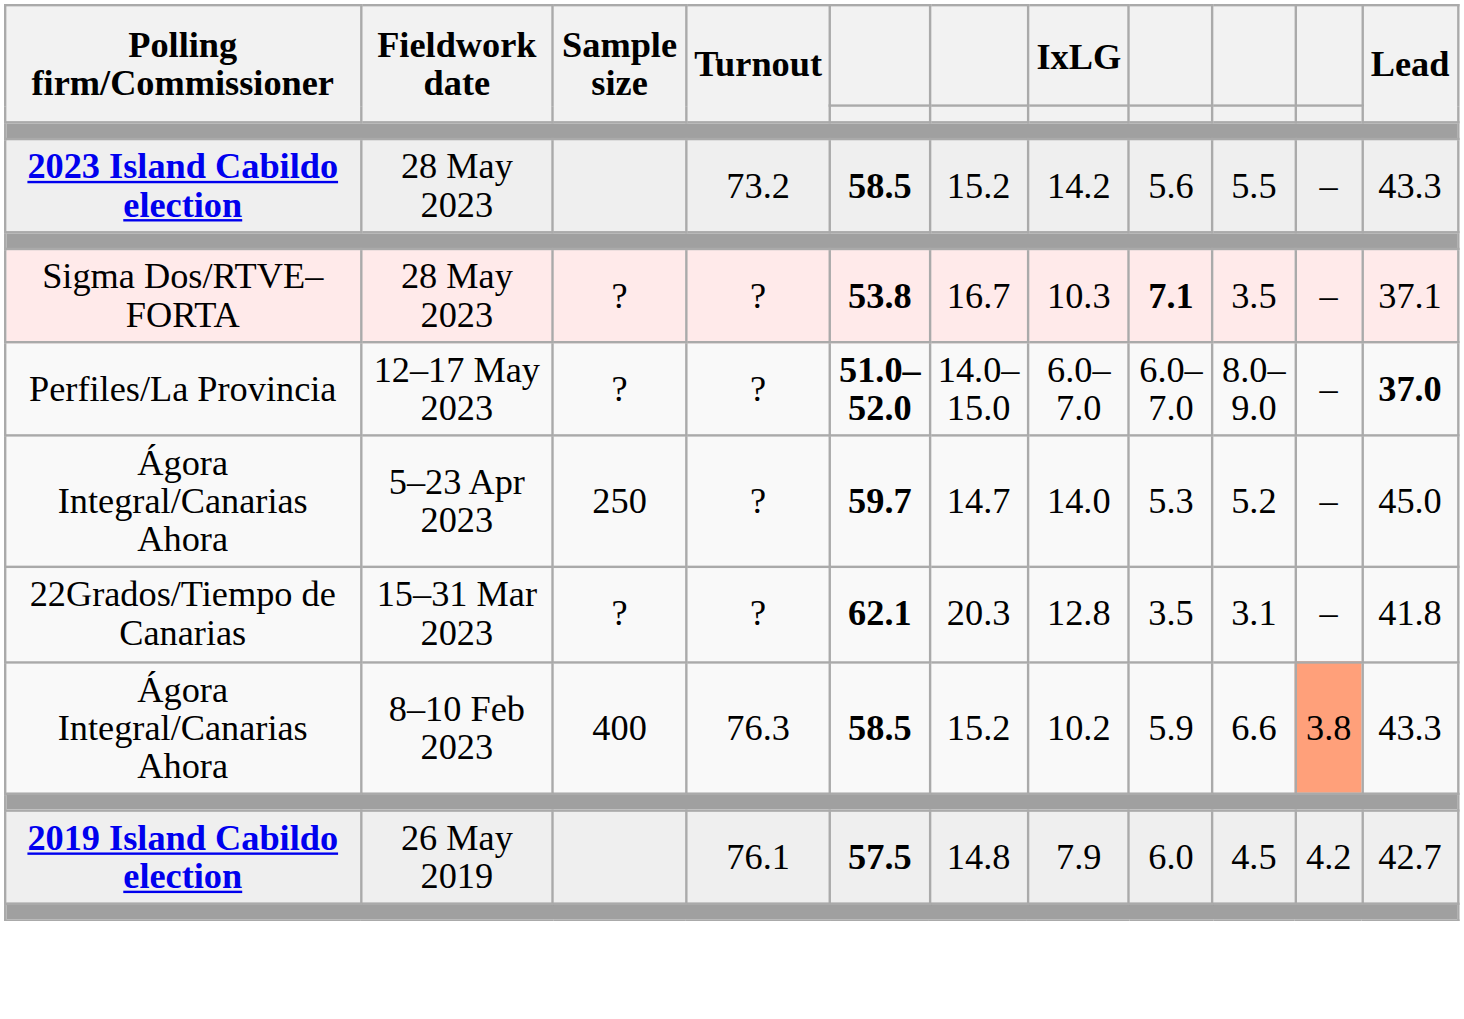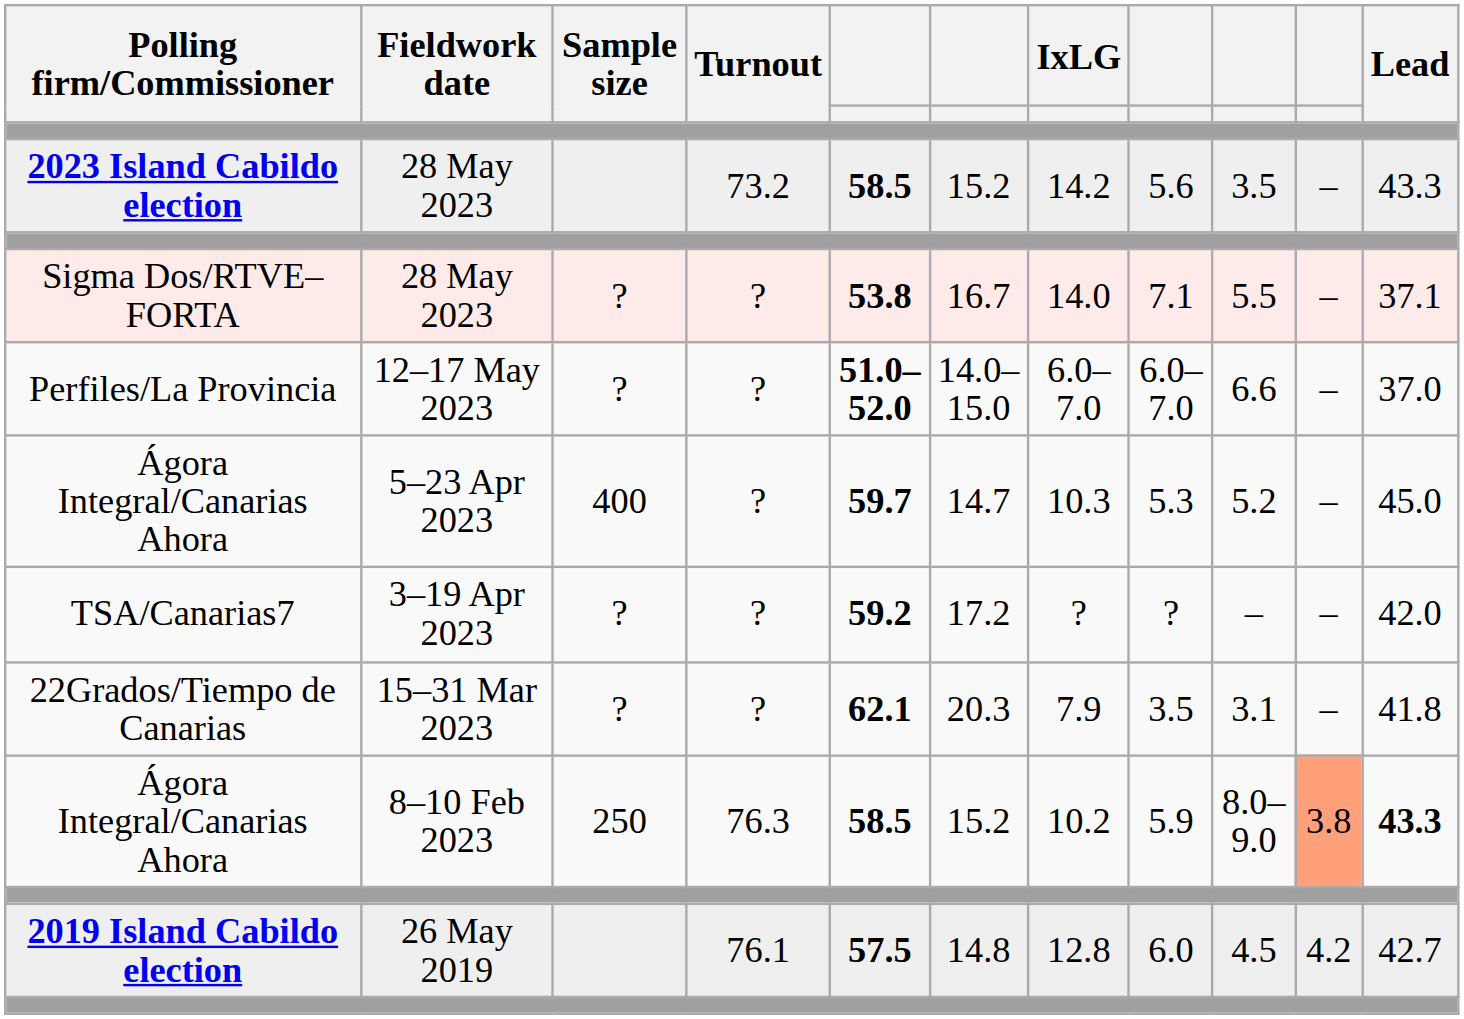(1254, 185) 5.5 -> (1254, 185) 3.5
(1079, 295) 10.3 -> (1079, 295) 14.0
(1171, 295) bold -> (1171, 295) normal
(1254, 295) 3.5 -> (1254, 295) 5.5
(1254, 389) 8.0– 9.0 -> (1254, 389) 6.6
(1410, 389) bold -> (1410, 389) normal
(620, 501) 250 -> (620, 501) 400
(1079, 501) 14.0 -> (1079, 501) 10.3
+ row: (183, 614)
(1079, 614) 12.8 -> (1079, 707) 7.9
(620, 726) 400 -> (620, 819) 250
(1254, 726) 6.6 -> (1254, 819) 8.0– 9.0
(1410, 726) normal -> (1410, 819) bold
(1079, 855) 7.9 -> (1079, 949) 12.8
